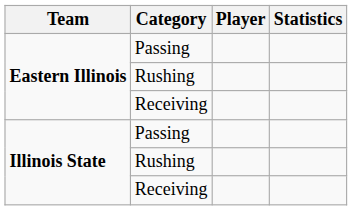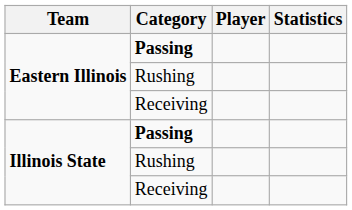(162, 48) normal -> (164, 48) bold
(162, 133) normal -> (164, 133) bold
